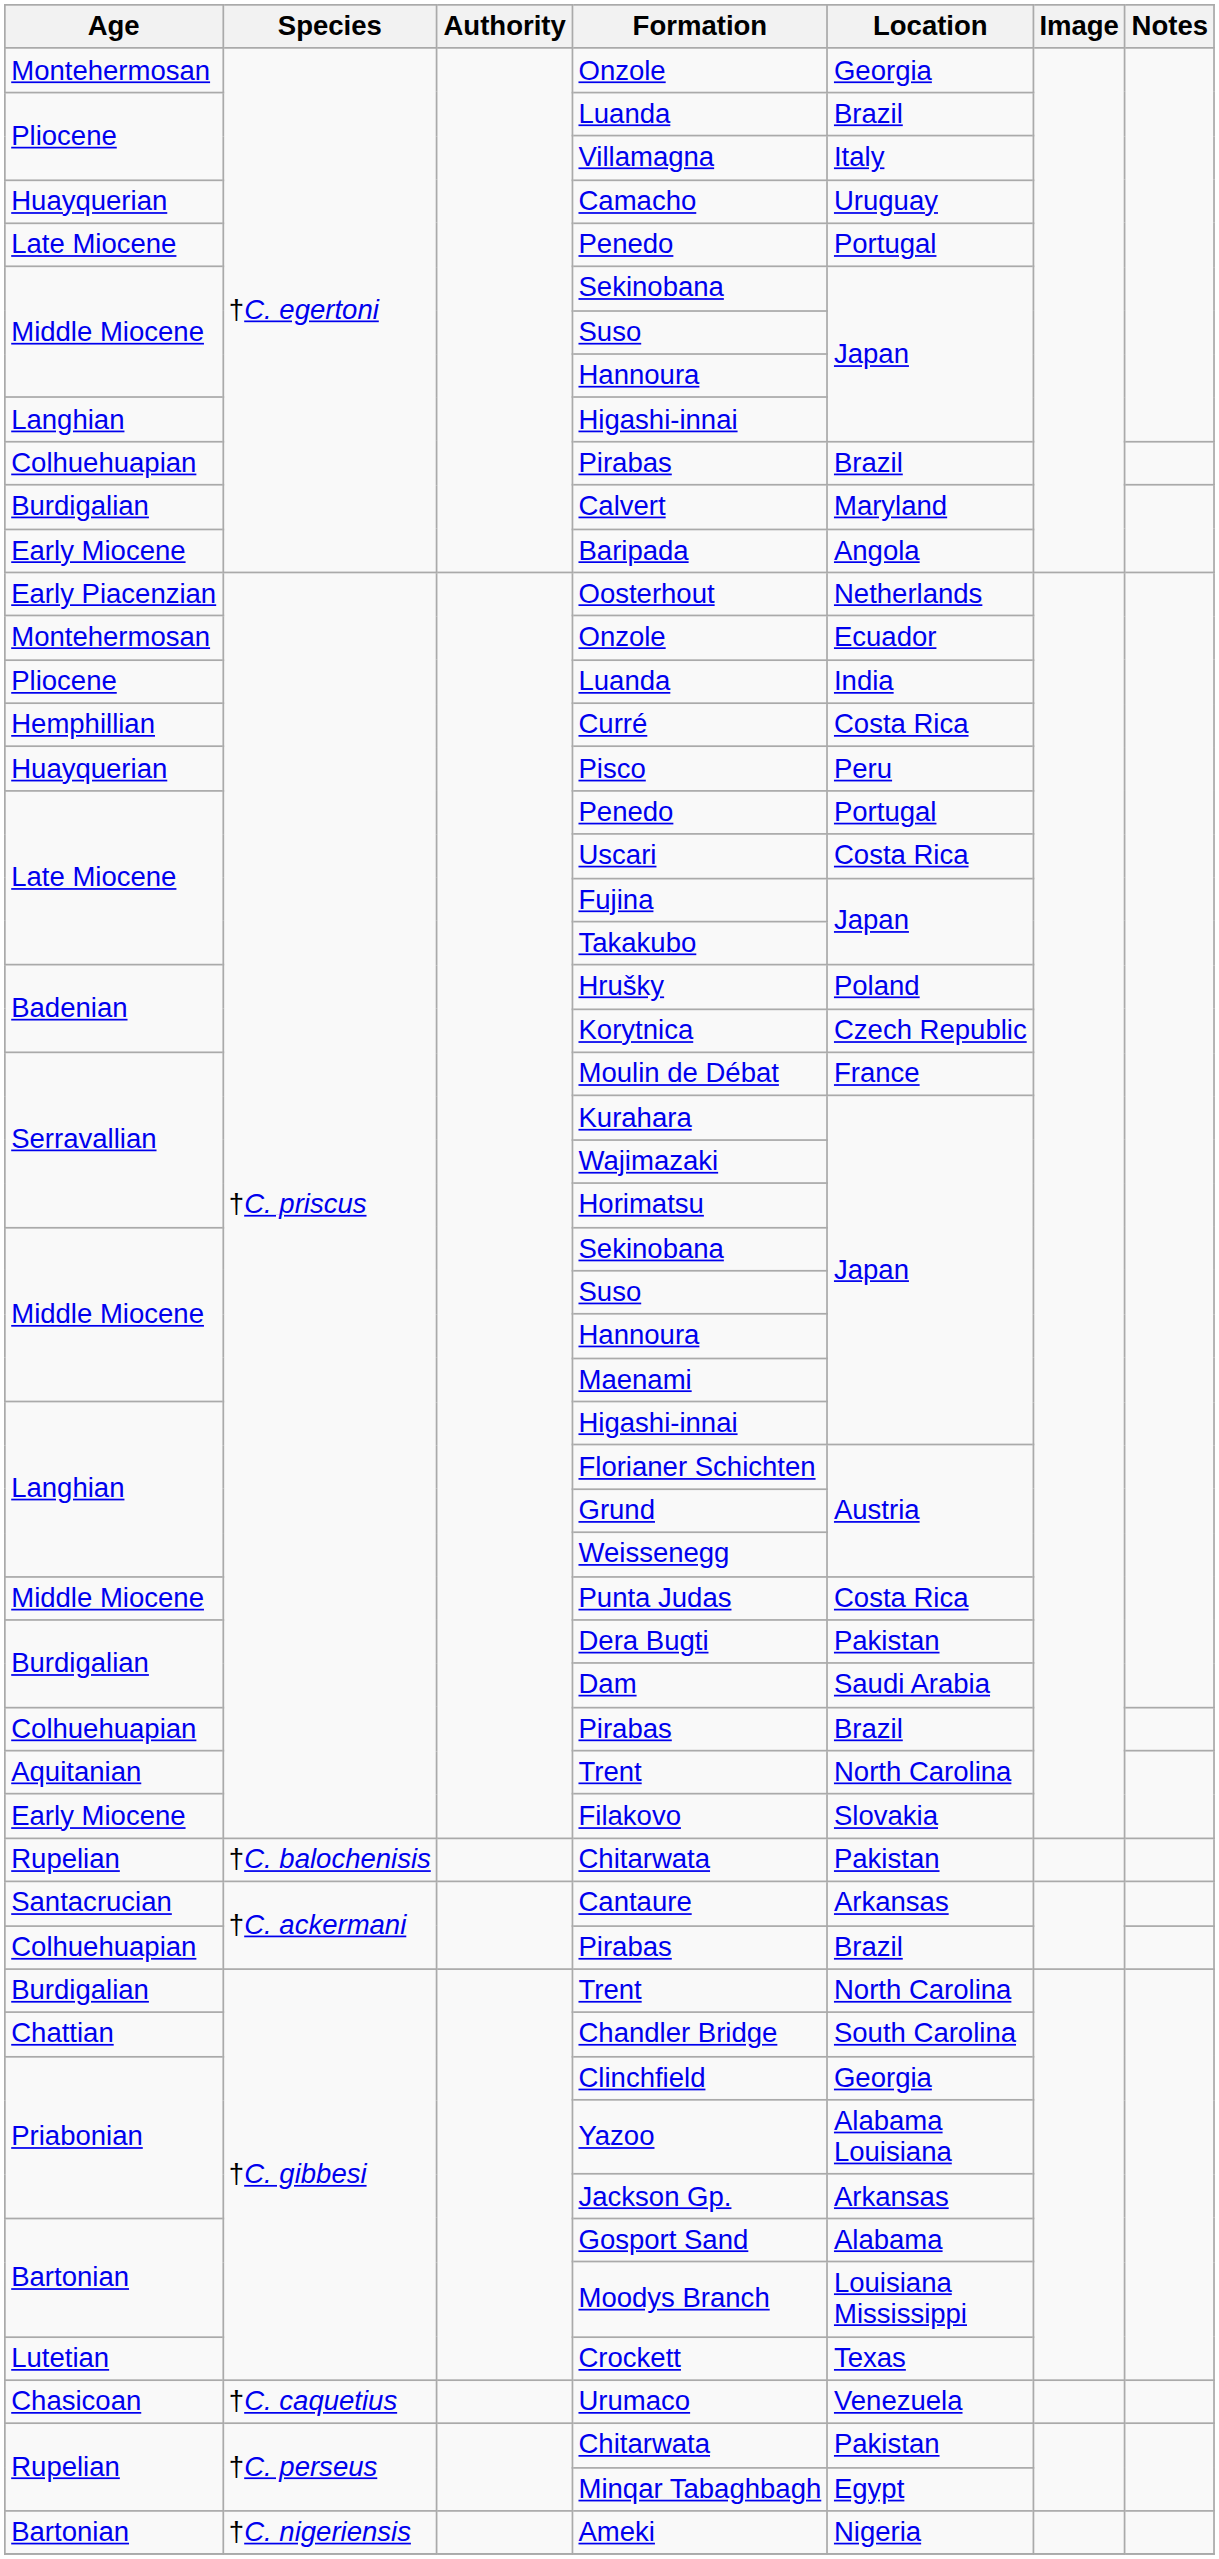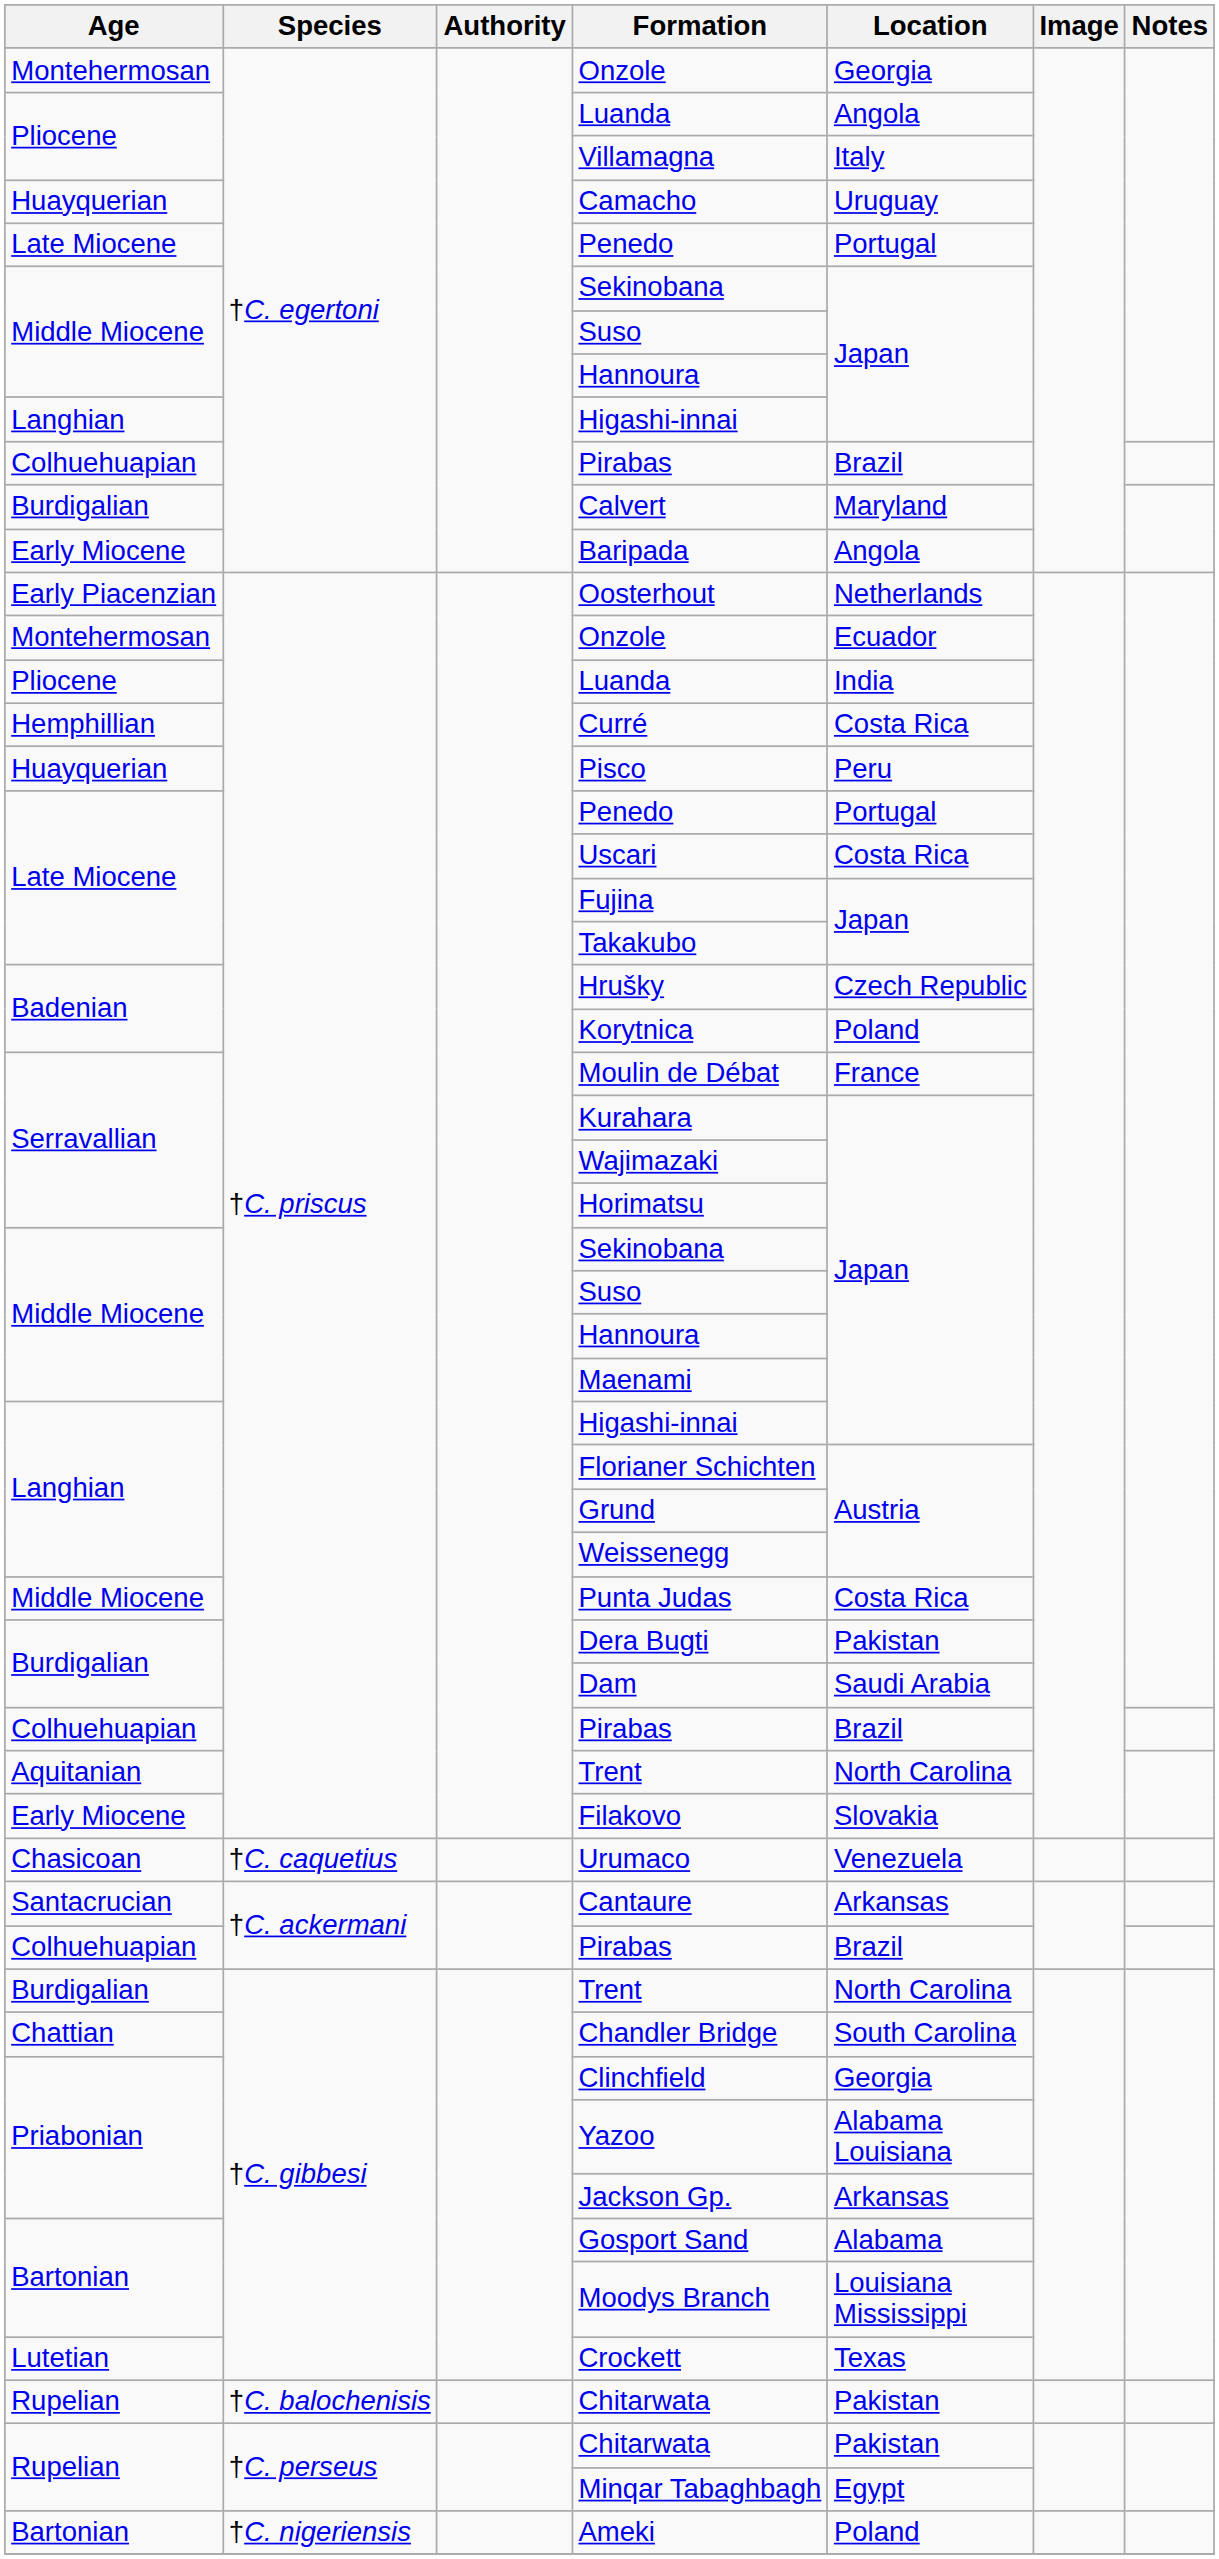(868, 113) Brazil -> (877, 113) Angola
(877, 986) Poland -> (930, 986) Czech Republic
(930, 1030) Czech Republic -> (877, 1030) Poland
rows swapped: (313, 2401) <-> (330, 1859)
(878, 2532) Nigeria -> (877, 2532) Poland
